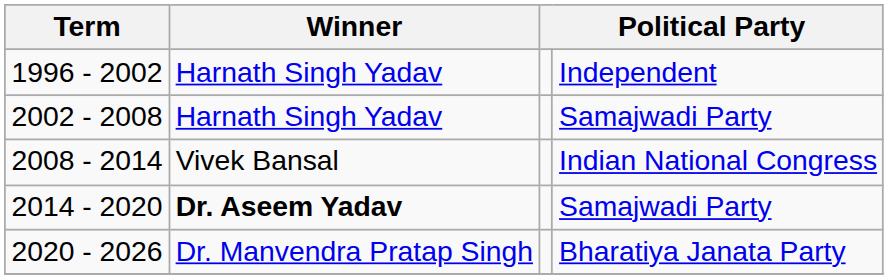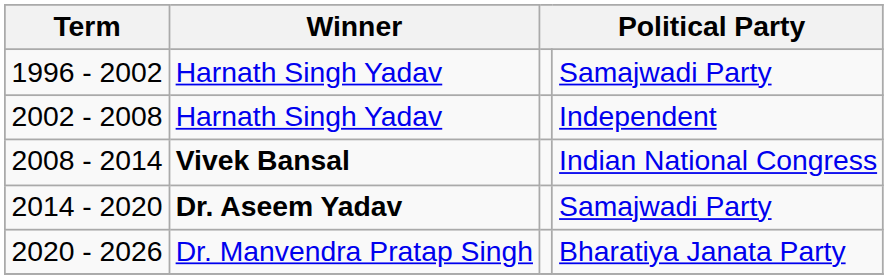(638, 71) Independent -> (665, 71) Samajwadi Party
(665, 116) Samajwadi Party -> (638, 116) Independent
(257, 161) normal -> (263, 161) bold
